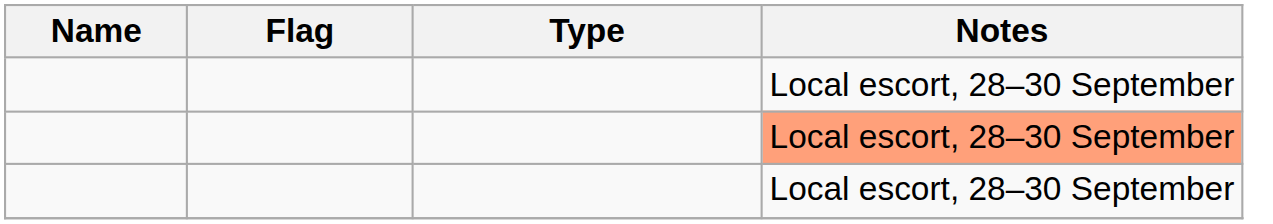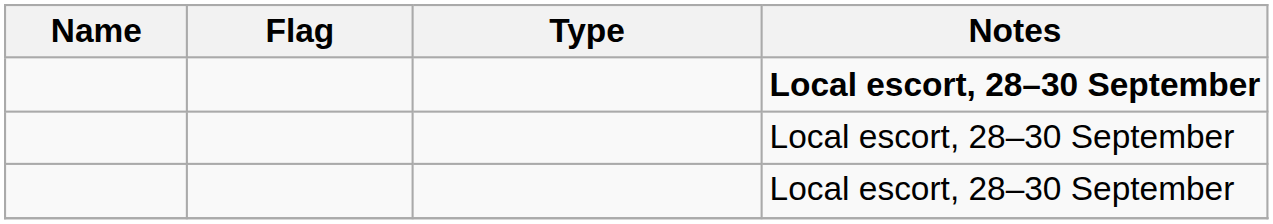(1002, 84) normal -> (1015, 84) bold
(1002, 137) lightsalmon background -> (1002, 137) no background
